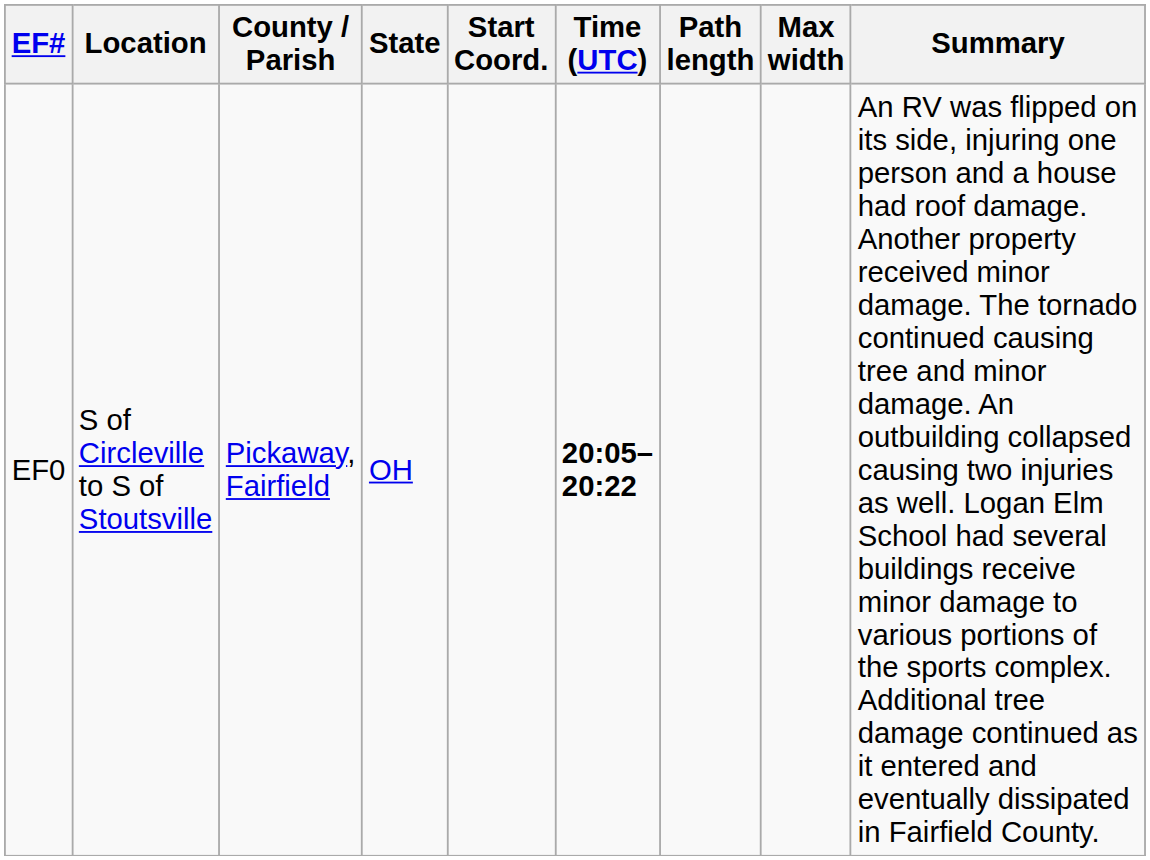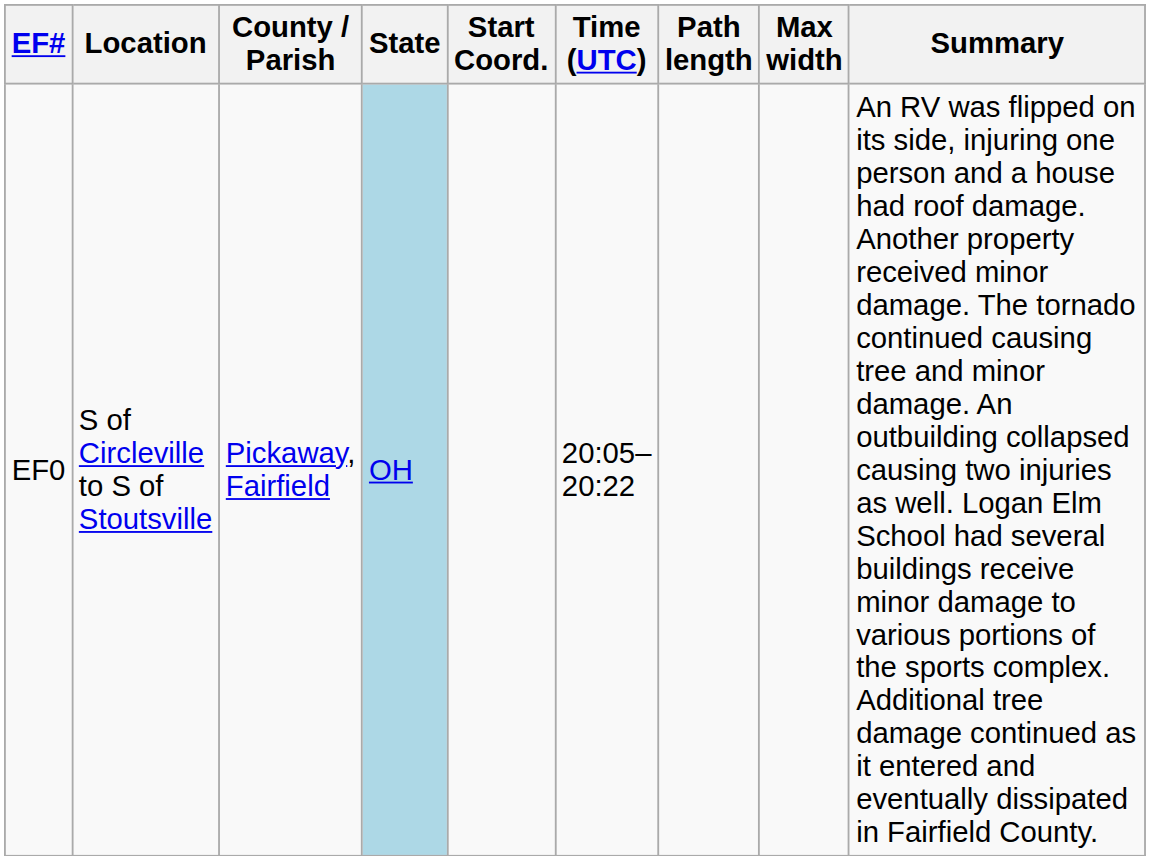(391, 469) no background -> (391, 469) lightblue background
(607, 469) bold -> (607, 469) normal
